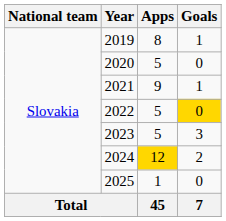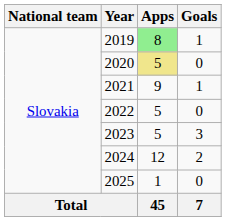(158, 39) no background -> (158, 39) lightgreen background
(158, 63) no background -> (158, 63) khaki background
(199, 110) gold background -> (199, 110) no background
(158, 157) gold background -> (158, 157) no background
